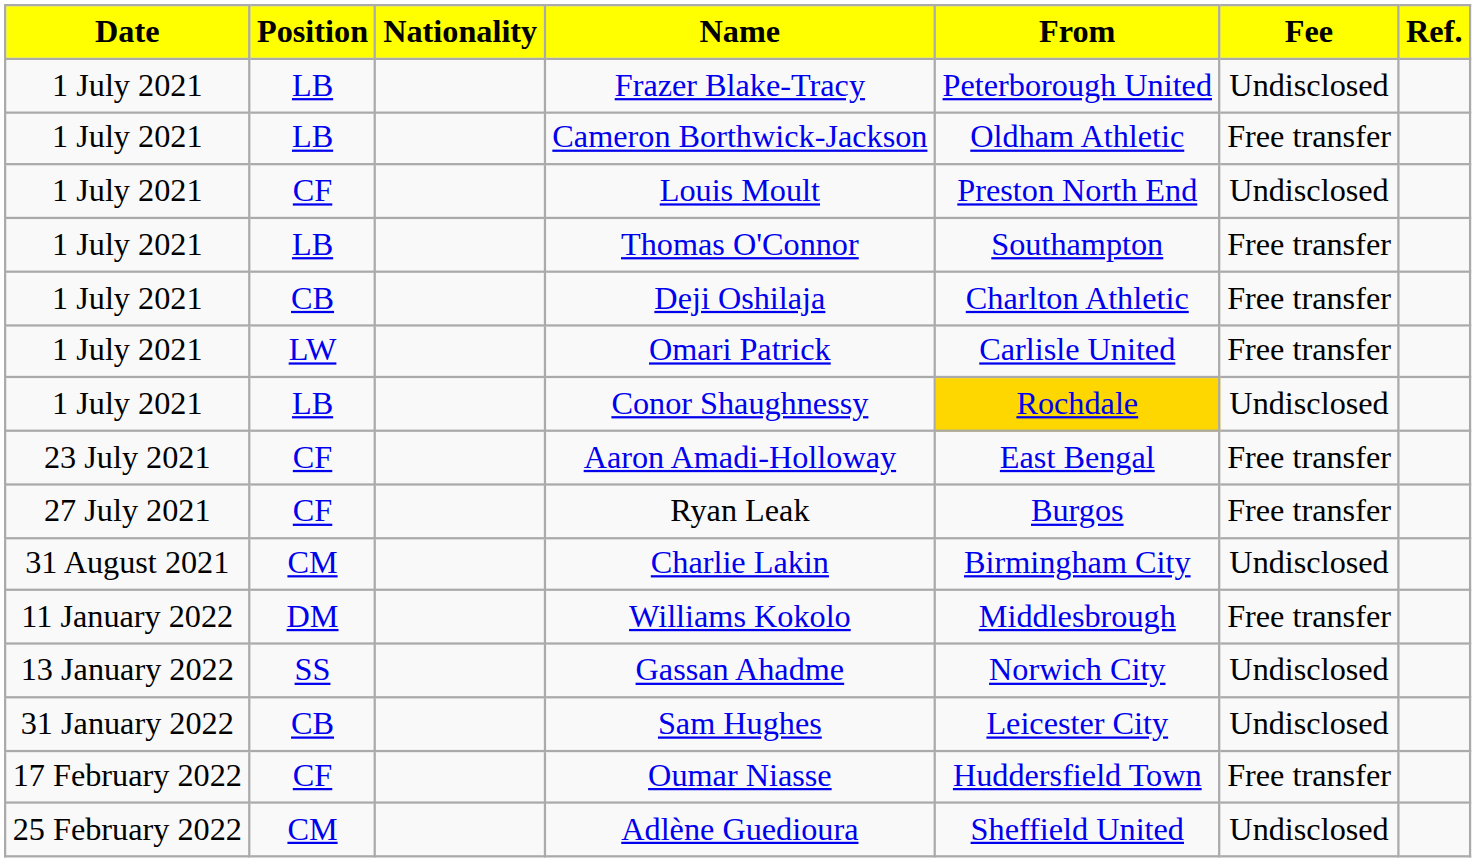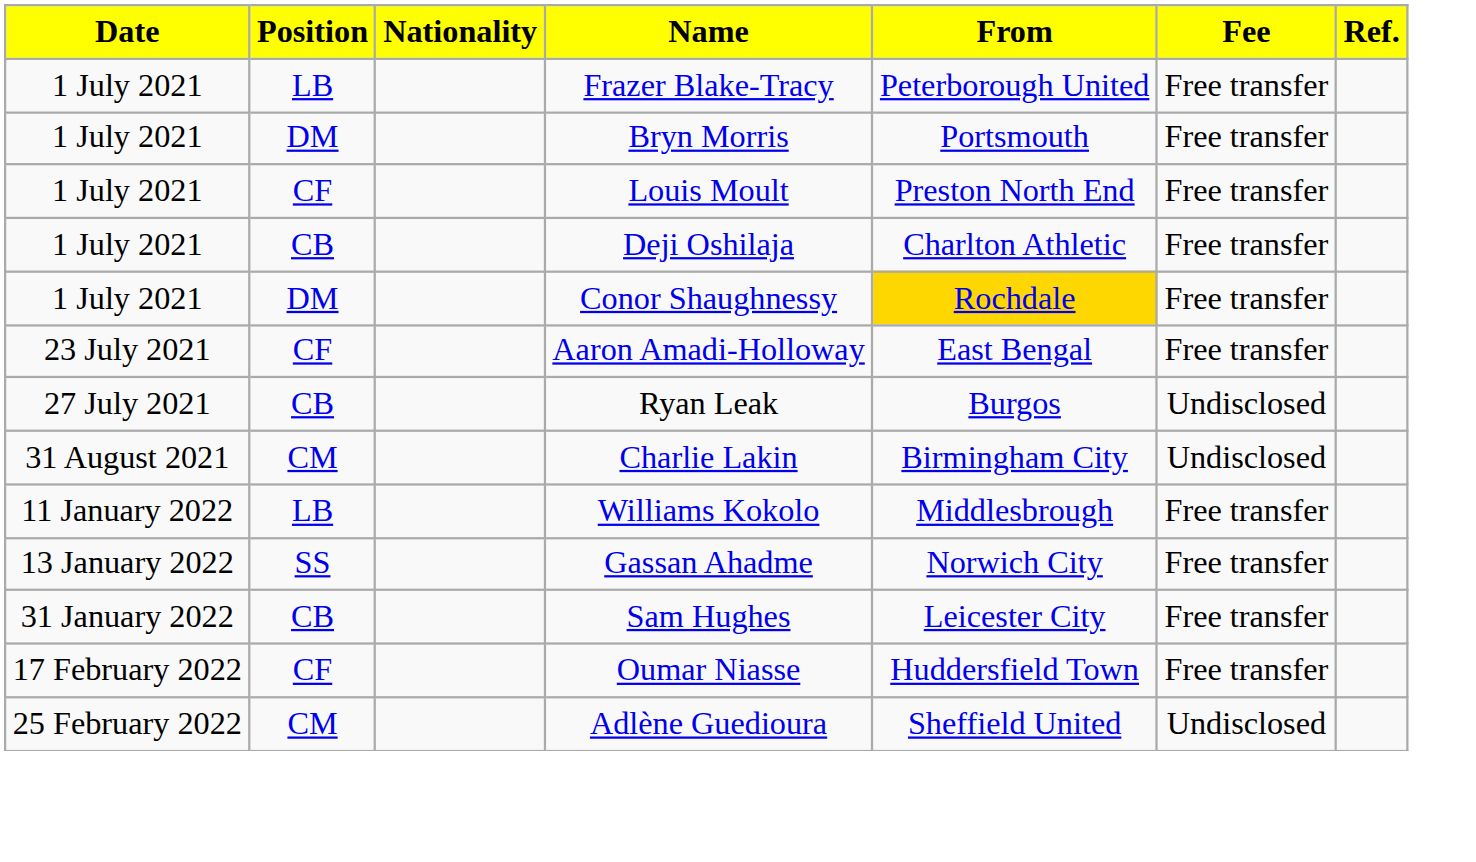(1309, 84) Undisclosed -> (1246, 84) Free transfer
- row: (740, 137)
+ row: (709, 137)
(1309, 191) Undisclosed -> (1246, 191) Free transfer
- row: (740, 244)
- row: (740, 350)
(313, 403) LB -> (313, 297) DM
(1309, 403) Undisclosed -> (1246, 297) Free transfer
(313, 510) CF -> (313, 403) CB
(1309, 510) Free transfer -> (1246, 403) Undisclosed
(313, 616) DM -> (313, 510) LB
(1309, 669) Undisclosed -> (1246, 563) Free transfer
(1309, 723) Undisclosed -> (1246, 616) Free transfer
